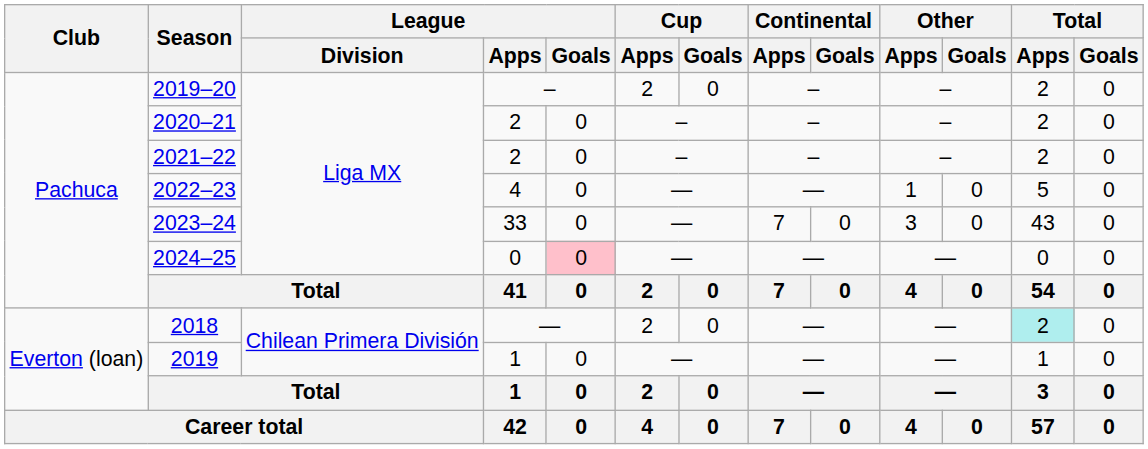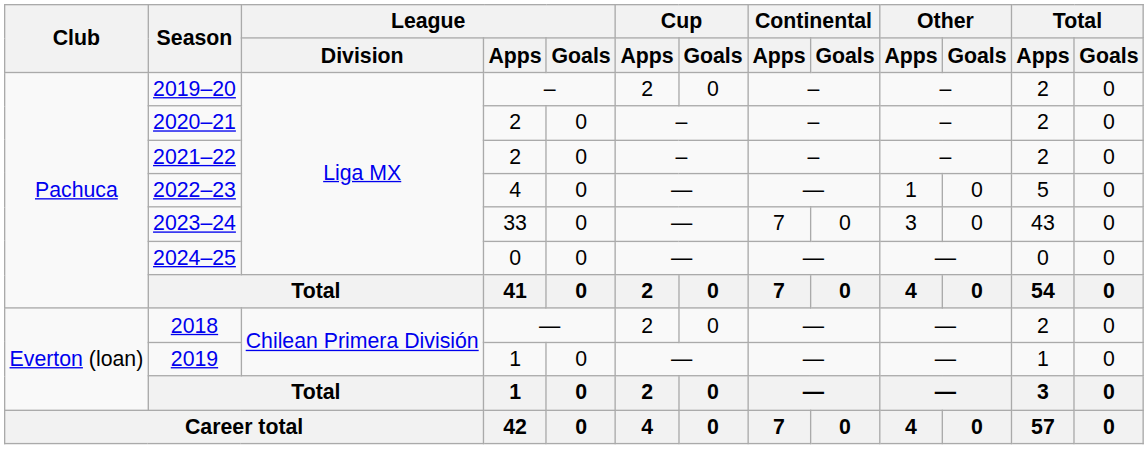(581, 257) pink background -> (581, 257) no background
(1043, 325) paleturquoise background -> (1043, 325) no background
